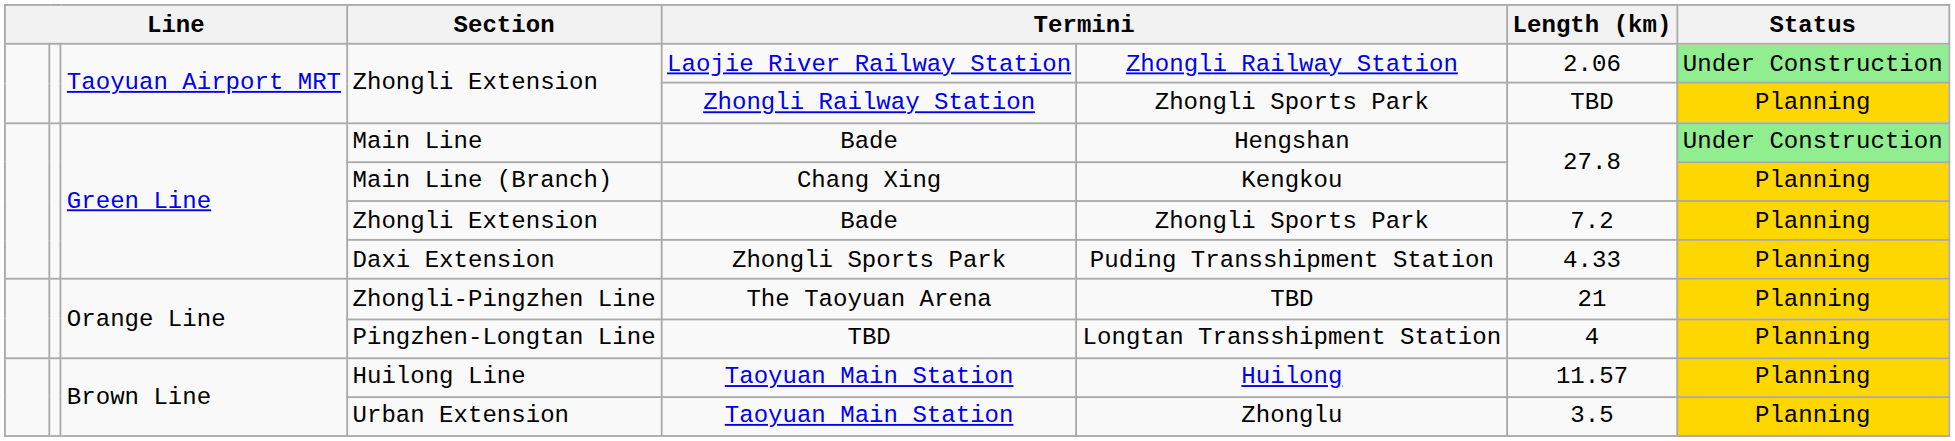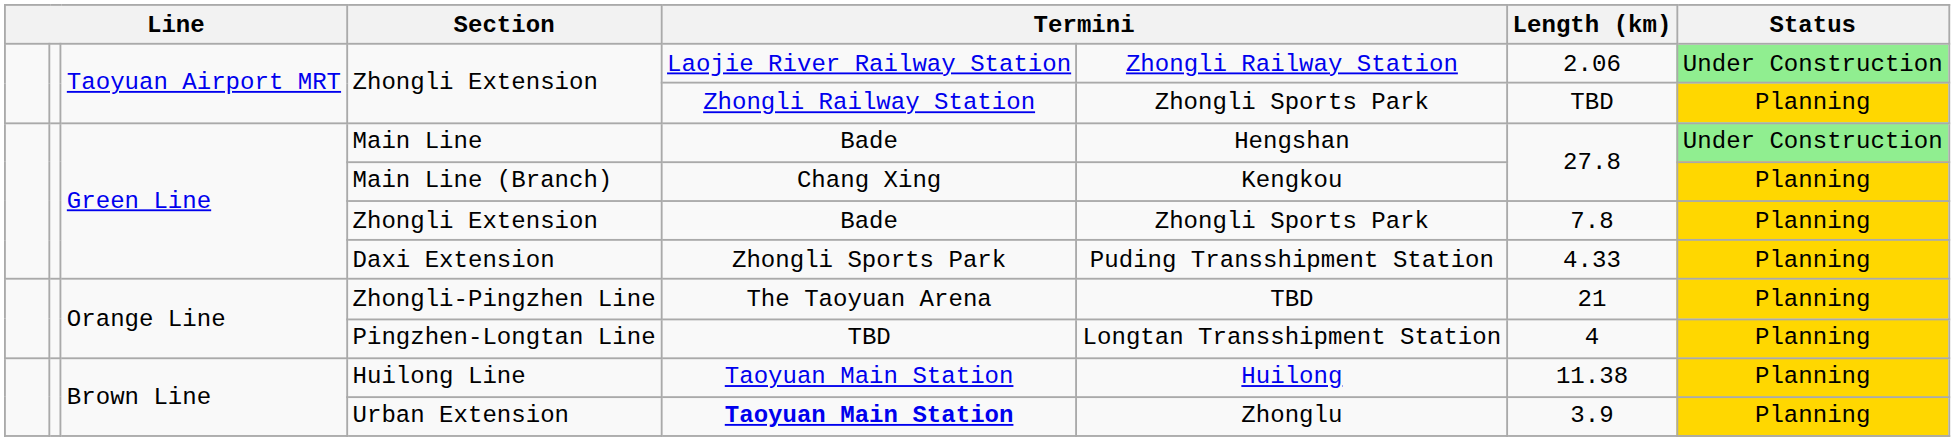(1592, 221) 7.2 -> (1592, 221) 7.8
(1592, 377) 11.57 -> (1592, 377) 11.38
(869, 416) normal -> (869, 416) bold
(1592, 416) 3.5 -> (1592, 416) 3.9
